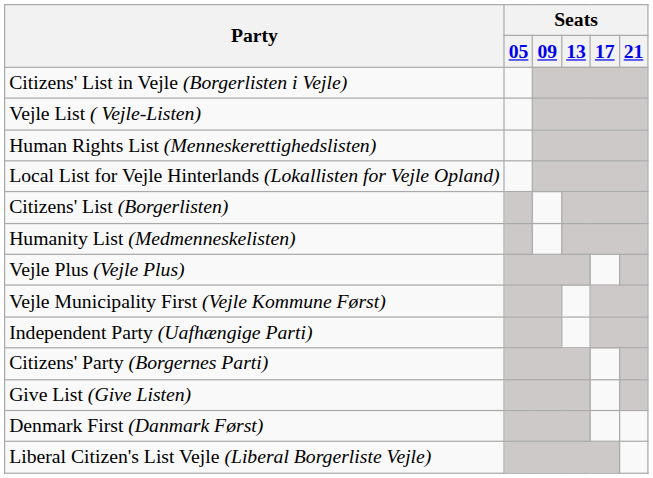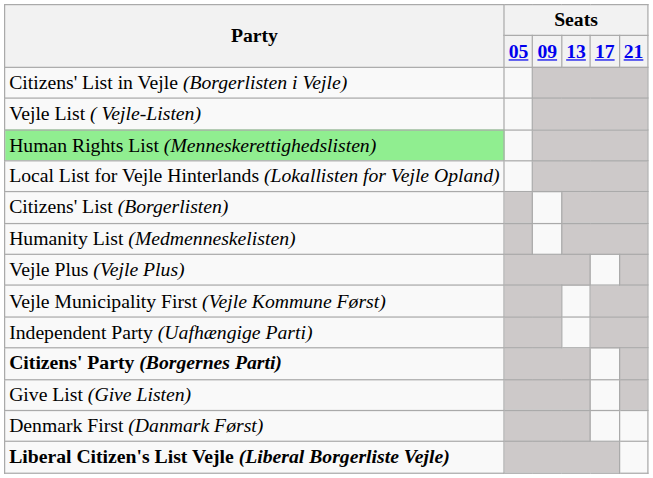(193, 144) no background -> (193, 144) lightgreen background
(139, 363) normal -> (146, 363) bold
(220, 457) normal -> (229, 457) bold
